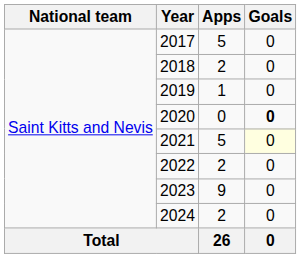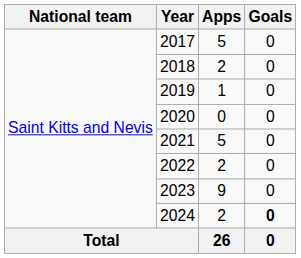(270, 116) bold -> (270, 116) normal
(270, 141) lightyellow background -> (270, 141) no background
(270, 215) normal -> (270, 215) bold
